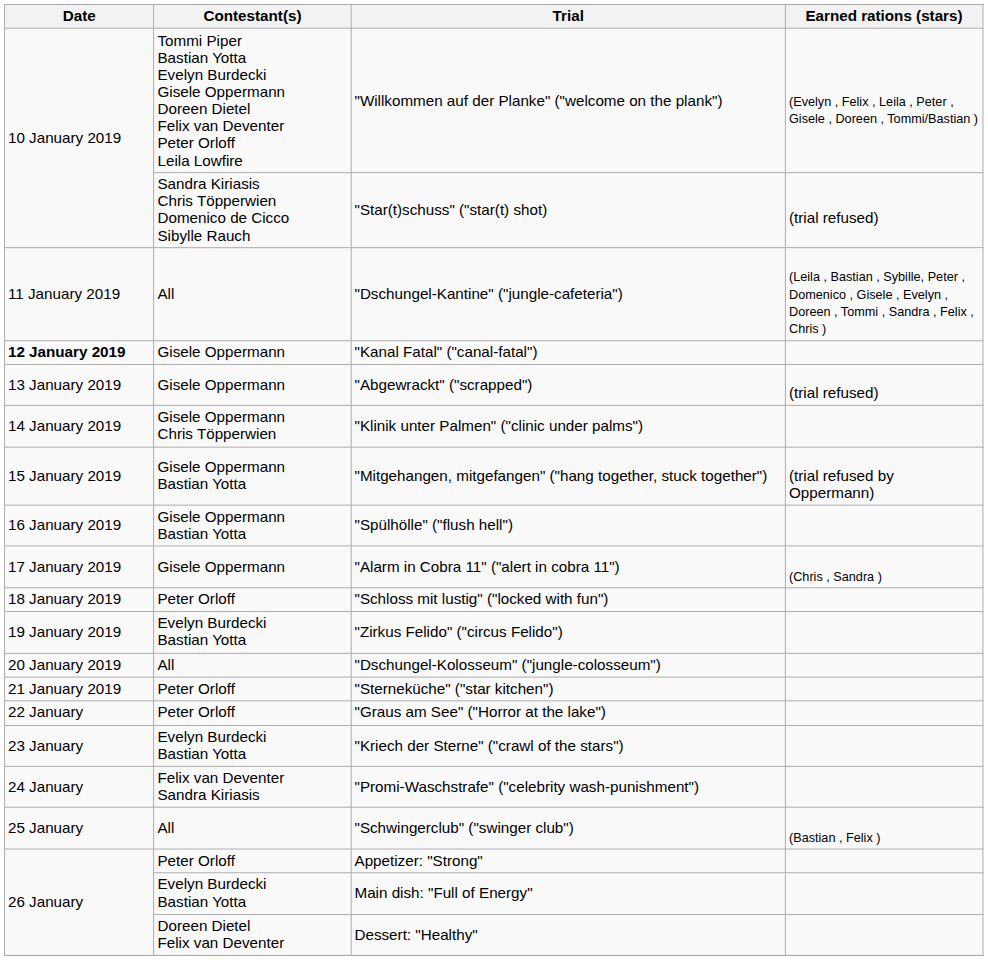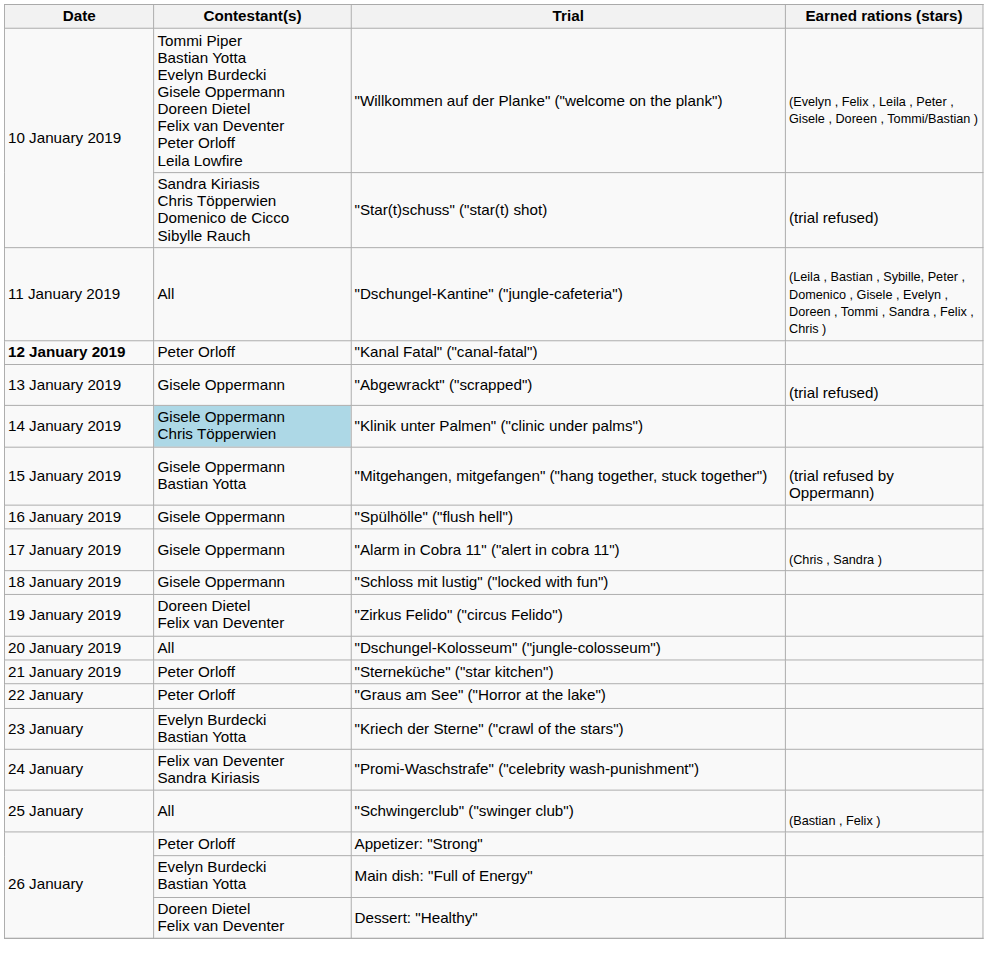(221, 352) Gisele Oppermann -> (196, 352) Peter Orloff
(221, 426) no background -> (221, 426) lightblue background
(221, 525) Gisele Oppermann Bastian Yotta -> (221, 517) Gisele Oppermann
(196, 599) Peter Orloff -> (221, 582) Gisele Oppermann
(212, 632) Evelyn Burdecki Bastian Yotta -> (221, 615) Doreen Dietel Felix van Deventer
